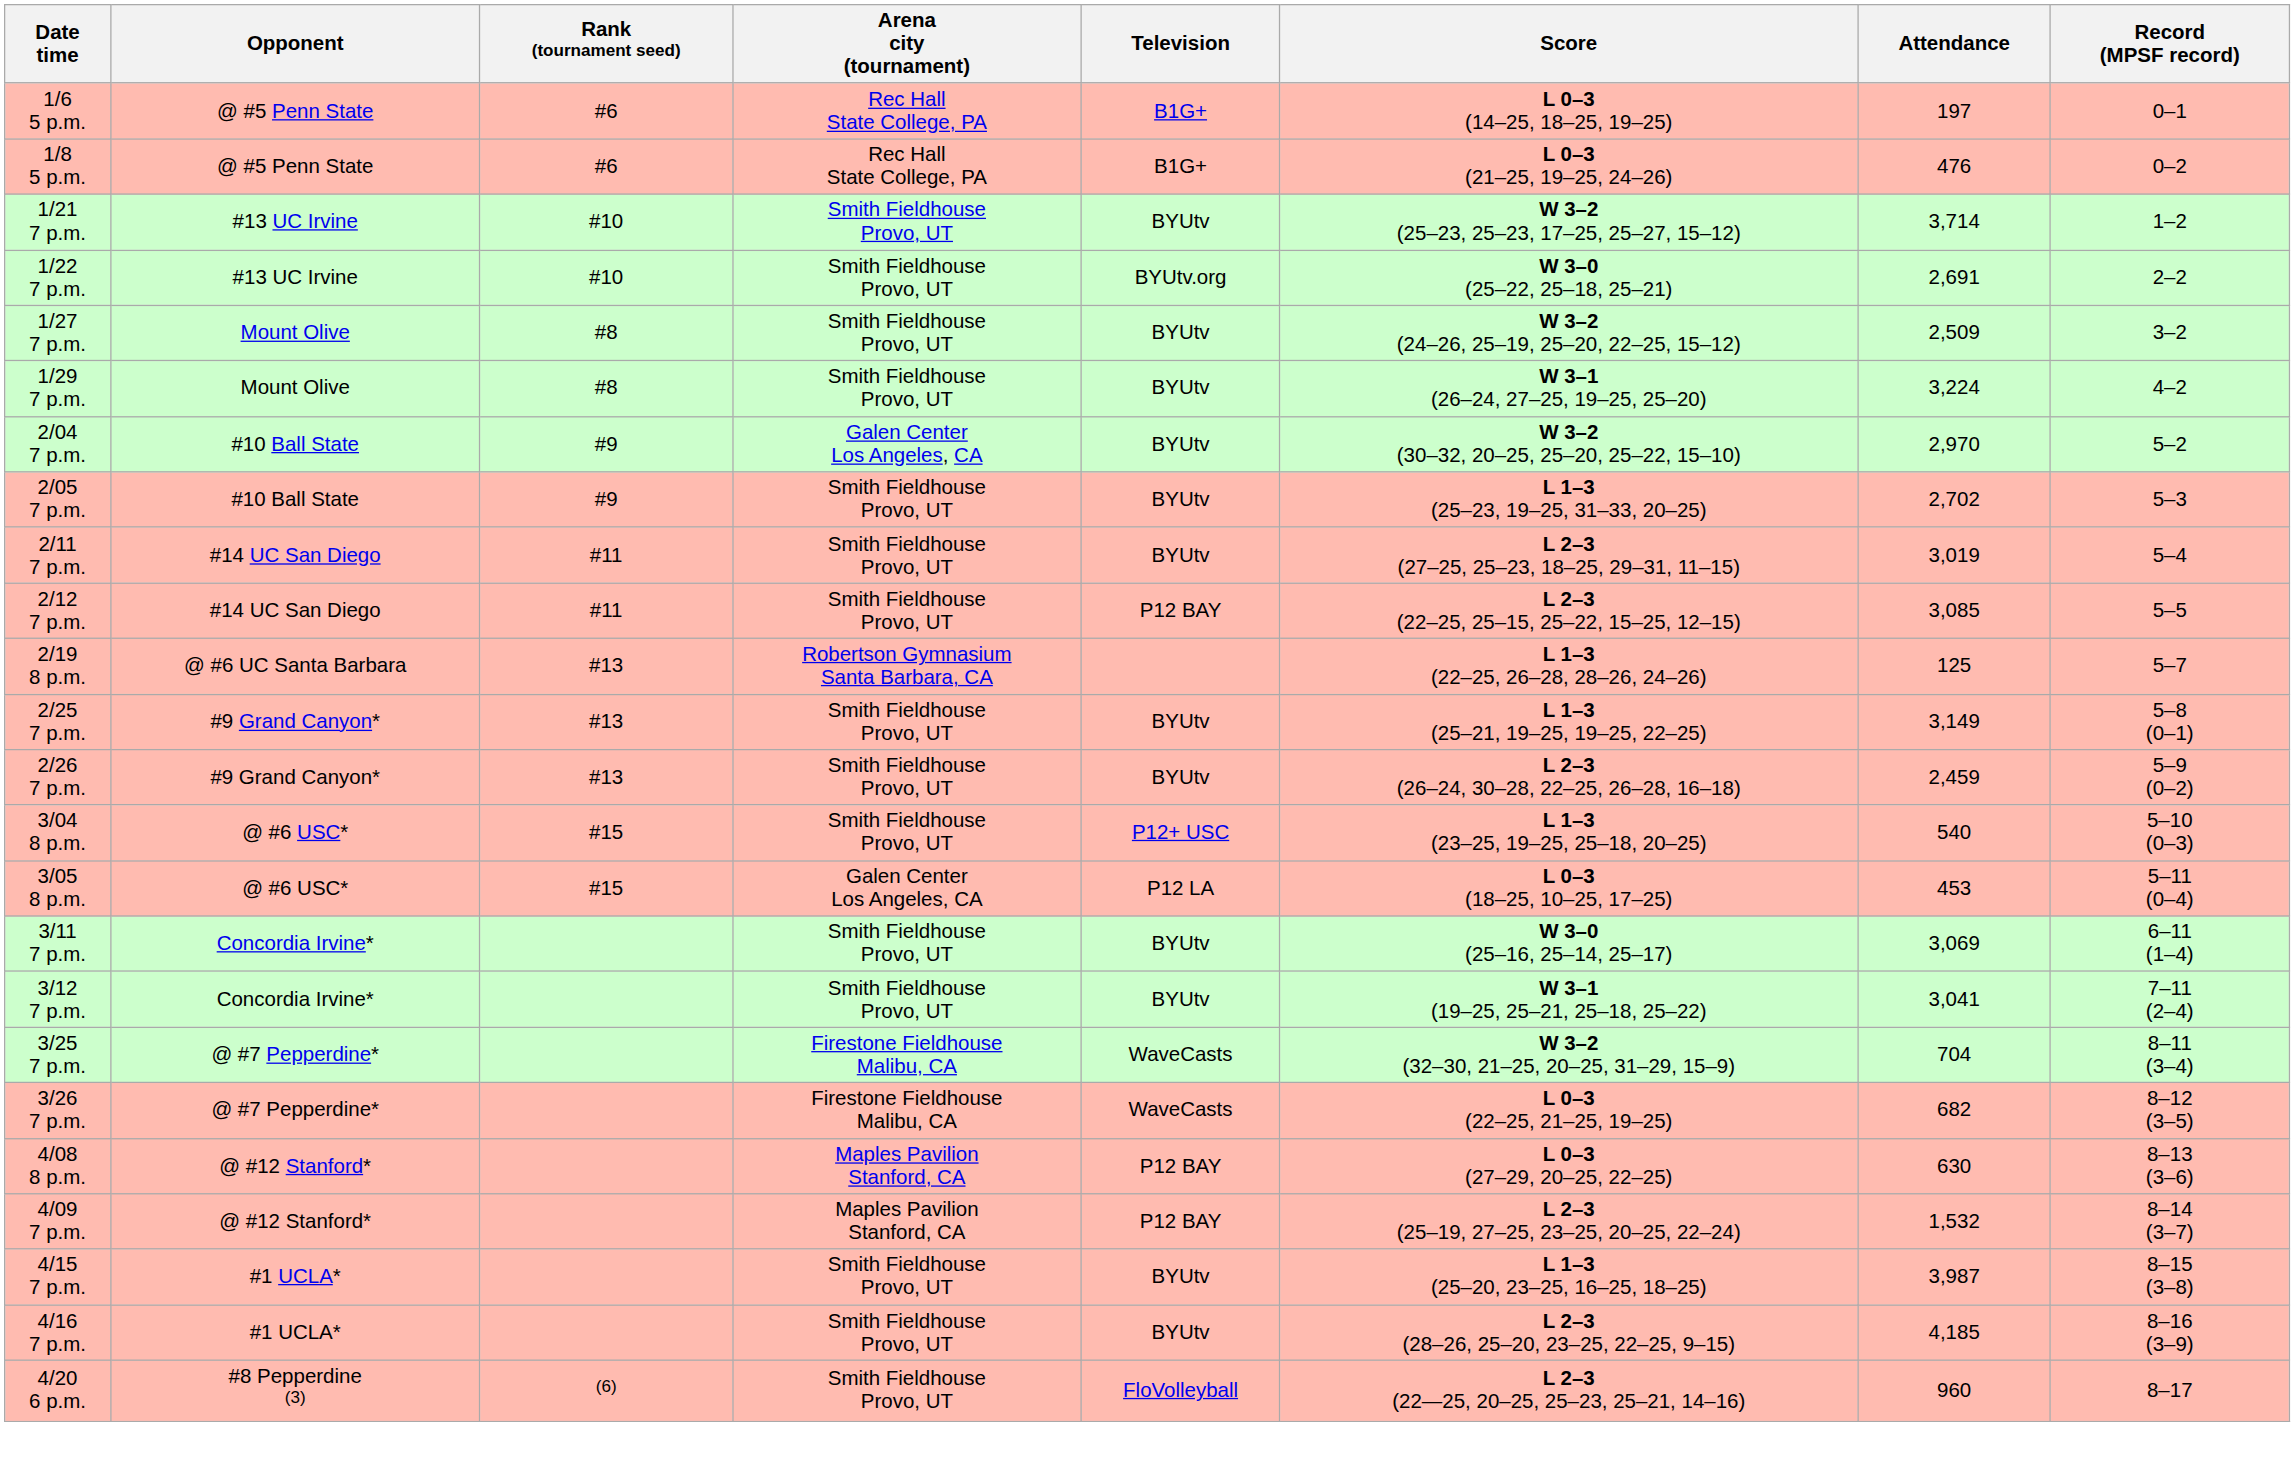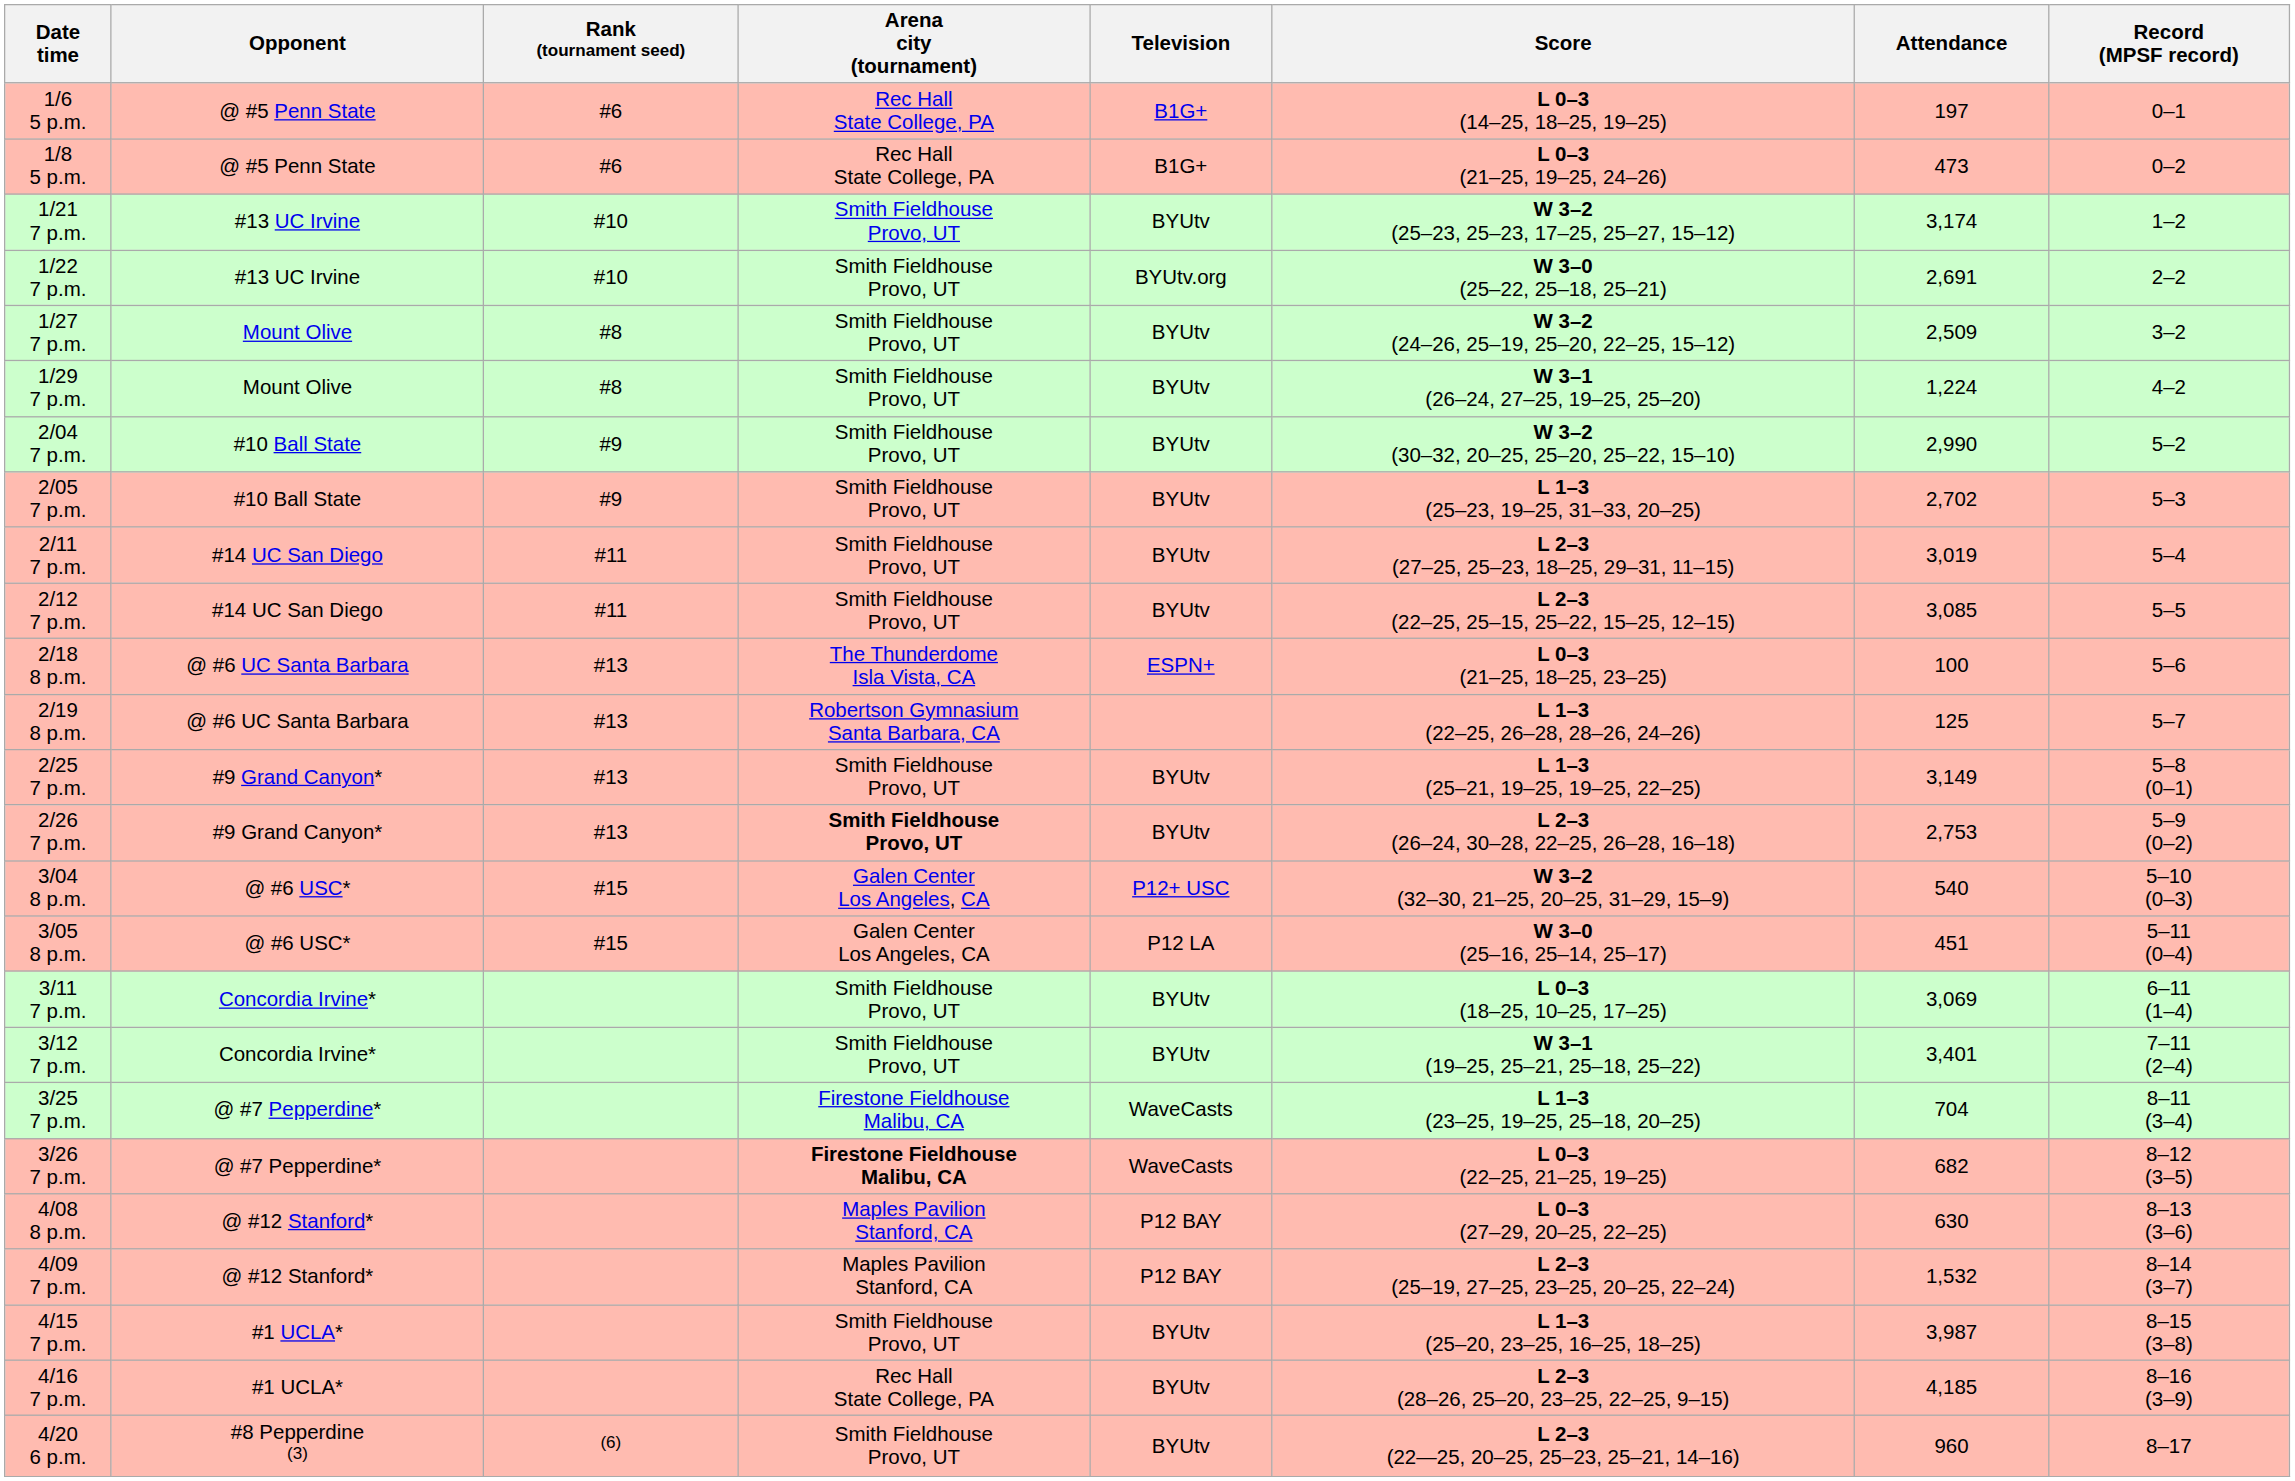(1954, 166) 476 -> (1952, 166) 473
(1954, 221) 3,714 -> (1952, 221) 3,174
(1954, 388) 3,224 -> (1952, 388) 1,224
(907, 443) Galen Center Los Angeles, CA -> (914, 443) Smith Fieldhouse Provo, UT
(1954, 443) 2,970 -> (1952, 443) 2,990
(1181, 610) P12 BAY -> (1181, 610) BYUtv
+ row: (58, 666)
(907, 777) normal -> (914, 832) bold
(1954, 777) 2,459 -> (1952, 832) 2,753
(907, 832) Smith Fieldhouse Provo, UT -> (914, 888) Galen Center Los Angeles, CA
(1569, 832) L 1–3 (23–25, 19–25, 25–18, 20–25) -> (1563, 888) W 3–2 (32–30, 21–25, 20–25, 31–29, 15–9)
(1569, 888) L 0–3 (18–25, 10–25, 17–25) -> (1563, 943) W 3–0 (25–16, 25–14, 25–17)
(1954, 888) 453 -> (1952, 943) 451
(1569, 943) W 3–0 (25–16, 25–14, 25–17) -> (1563, 999) L 0–3 (18–25, 10–25, 17–25)
(1954, 999) 3,041 -> (1952, 1054) 3,401
(1569, 1054) W 3–2 (32–30, 21–25, 20–25, 31–29, 15–9) -> (1563, 1110) L 1–3 (23–25, 19–25, 25–18, 20–25)
(907, 1110) normal -> (914, 1165) bold
(907, 1332) Smith Fieldhouse Provo, UT -> (914, 1387) Rec Hall State College, PA
(1181, 1390) FloVolleyball -> (1181, 1446) BYUtv
